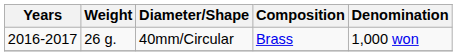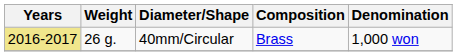(43, 39) no background -> (43, 39) khaki background
